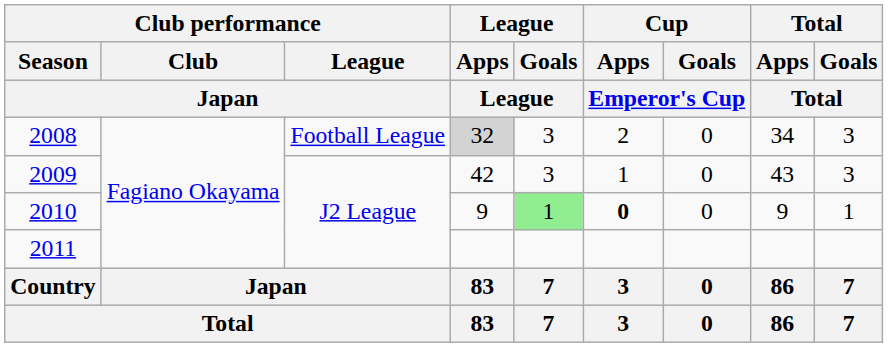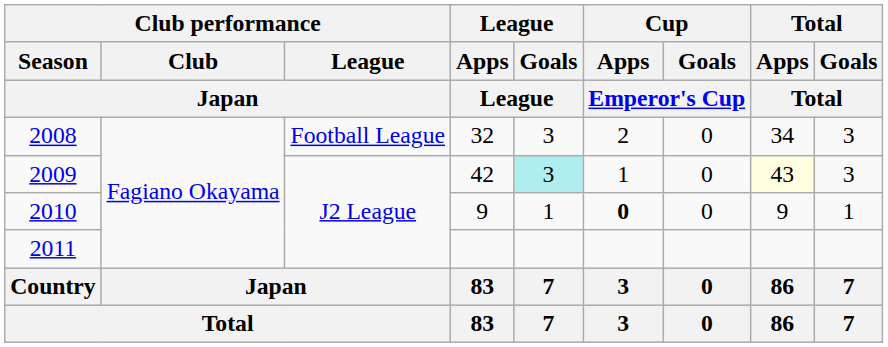(482, 135) lightgrey background -> (482, 135) no background
(548, 173) no background -> (548, 173) paleturquoise background
(782, 173) no background -> (782, 173) lightyellow background
(548, 211) lightgreen background -> (548, 211) no background
